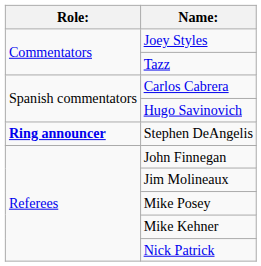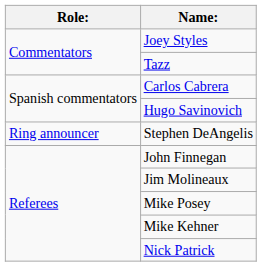(57, 133) bold -> (54, 133) normal
